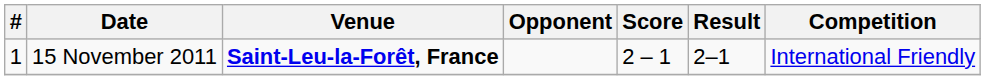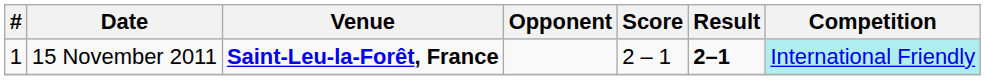(712, 56) normal -> (712, 56) bold
(873, 56) no background -> (873, 56) paleturquoise background
